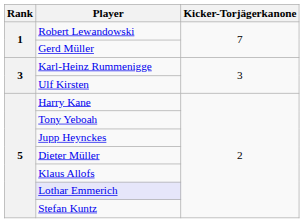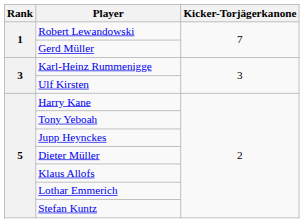(78, 191) lavender background -> (78, 191) no background
